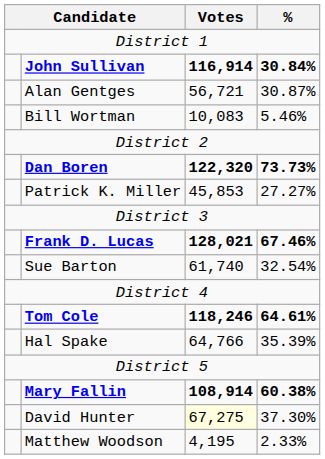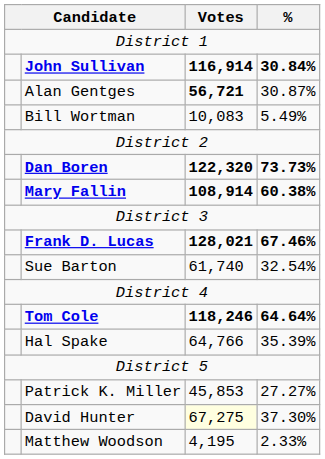(216, 92) normal -> (216, 92) bold
(283, 117) 5.46% -> (283, 117) 5.49%
rows swapped: (103, 192) <-> (75, 392)
(288, 317) 64.61% -> (288, 317) 64.64%
